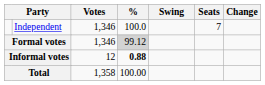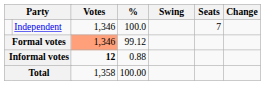(105, 42) no background -> (105, 42) lightsalmon background
(135, 42) lightgrey background -> (135, 42) no background
(111, 57) normal -> (111, 57) bold
(138, 57) bold -> (138, 57) normal
